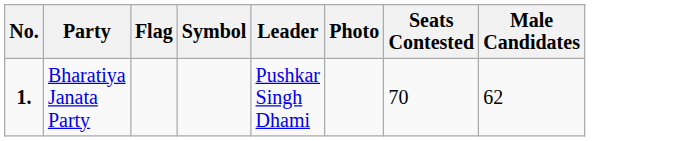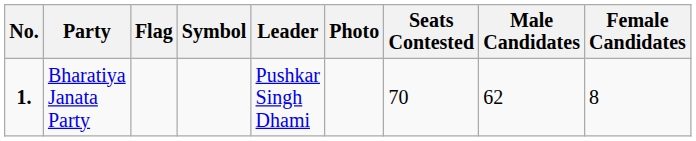+ column: (637, 31)
